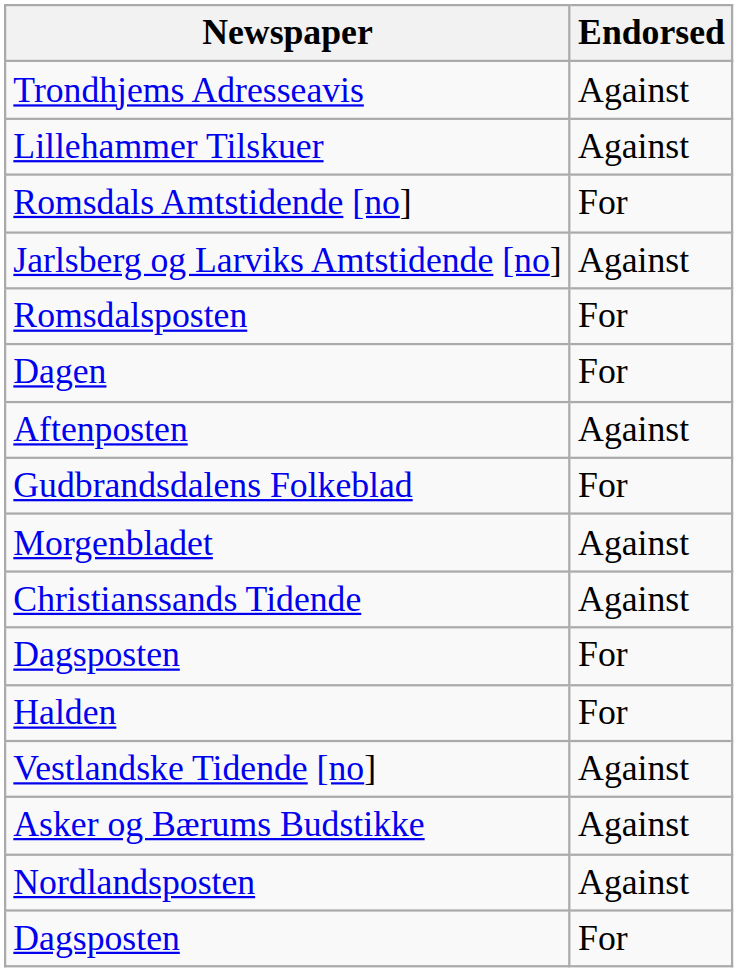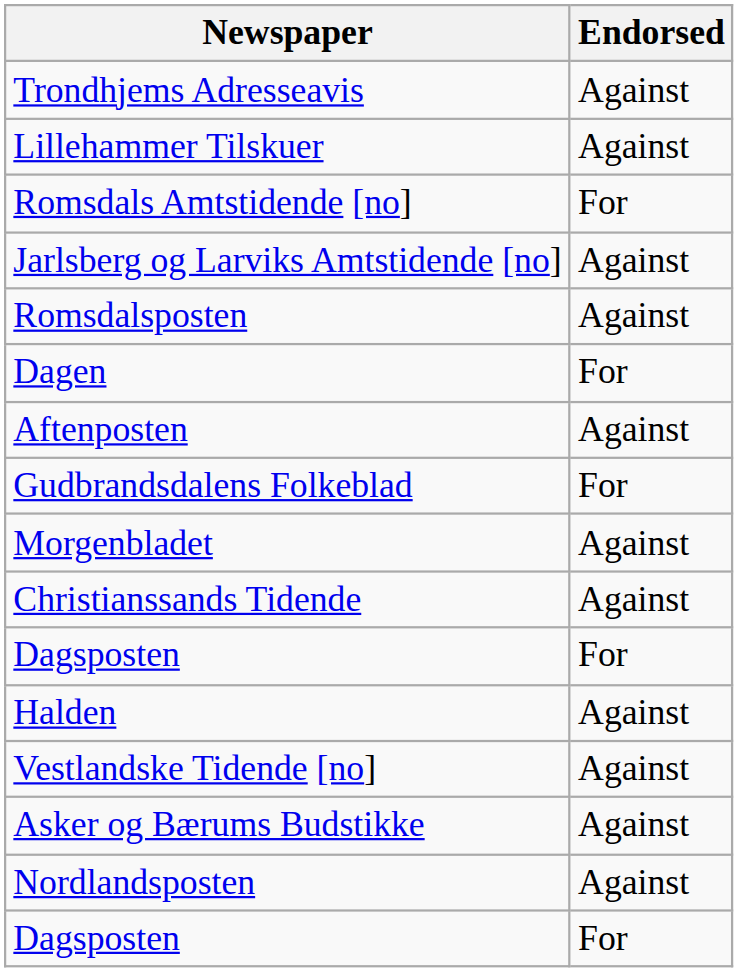(603, 315) For -> (634, 315) Against
(603, 711) For -> (634, 711) Against
